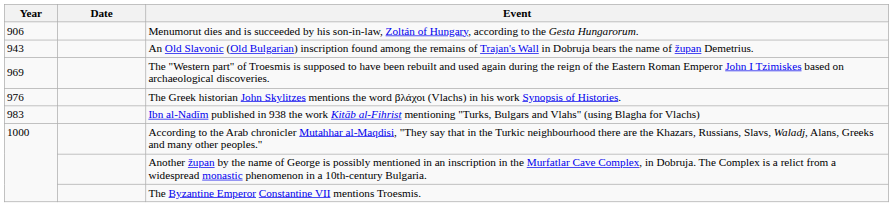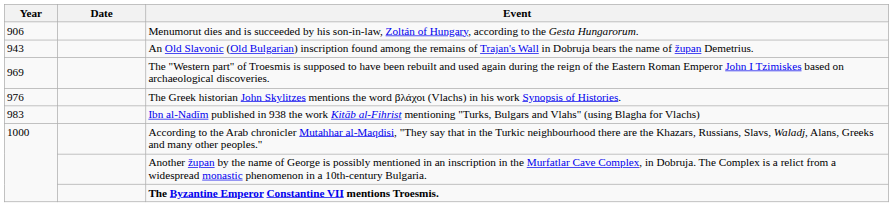(285, 193) normal -> (294, 193) bold
